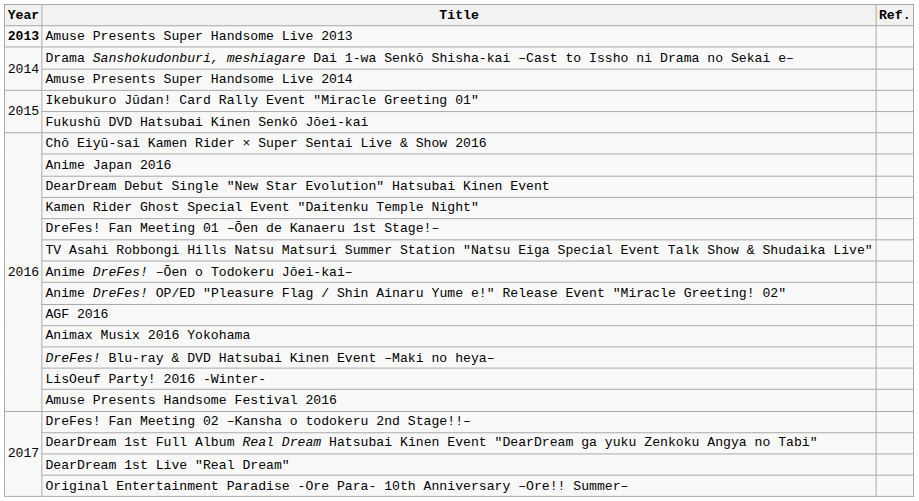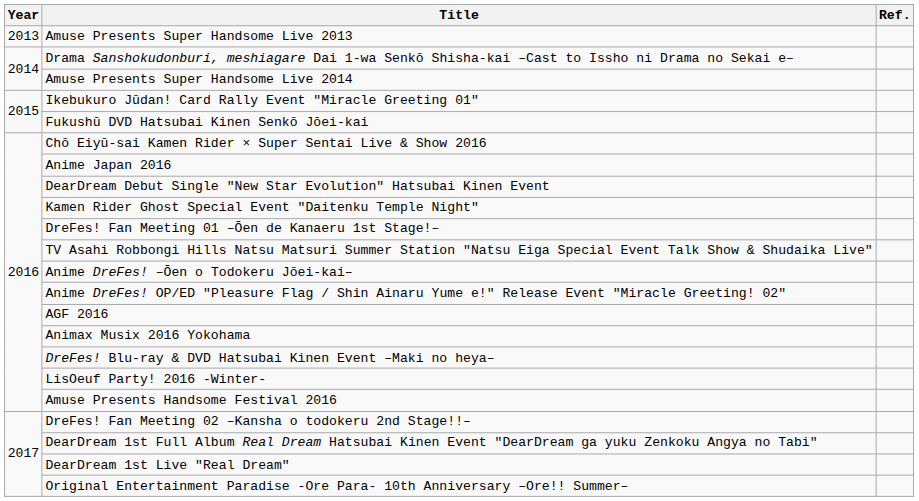(23, 37) bold -> (23, 37) normal
